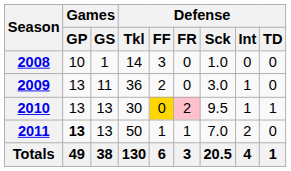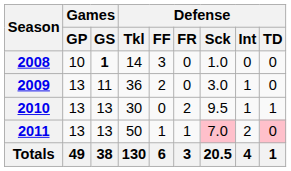(105, 62) normal -> (105, 62) bold
(162, 108) gold background -> (162, 108) no background
(187, 108) pink background -> (187, 108) no background
(77, 131) bold -> (77, 131) normal
(218, 131) no background -> (218, 131) pink background
(273, 131) no background -> (273, 131) pink background
